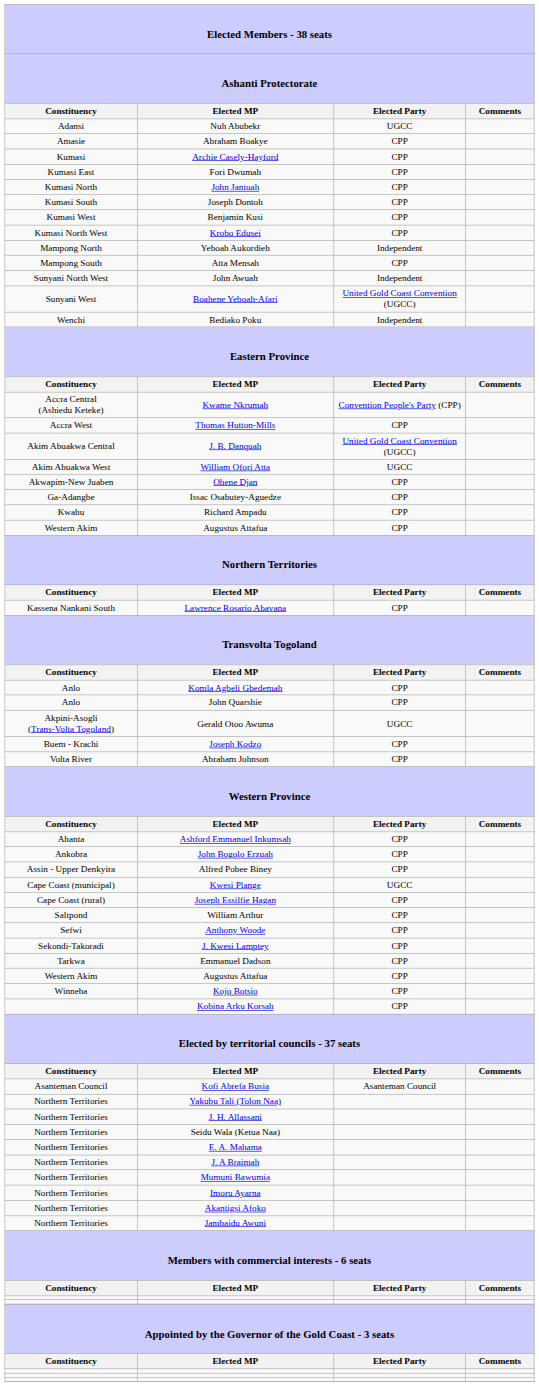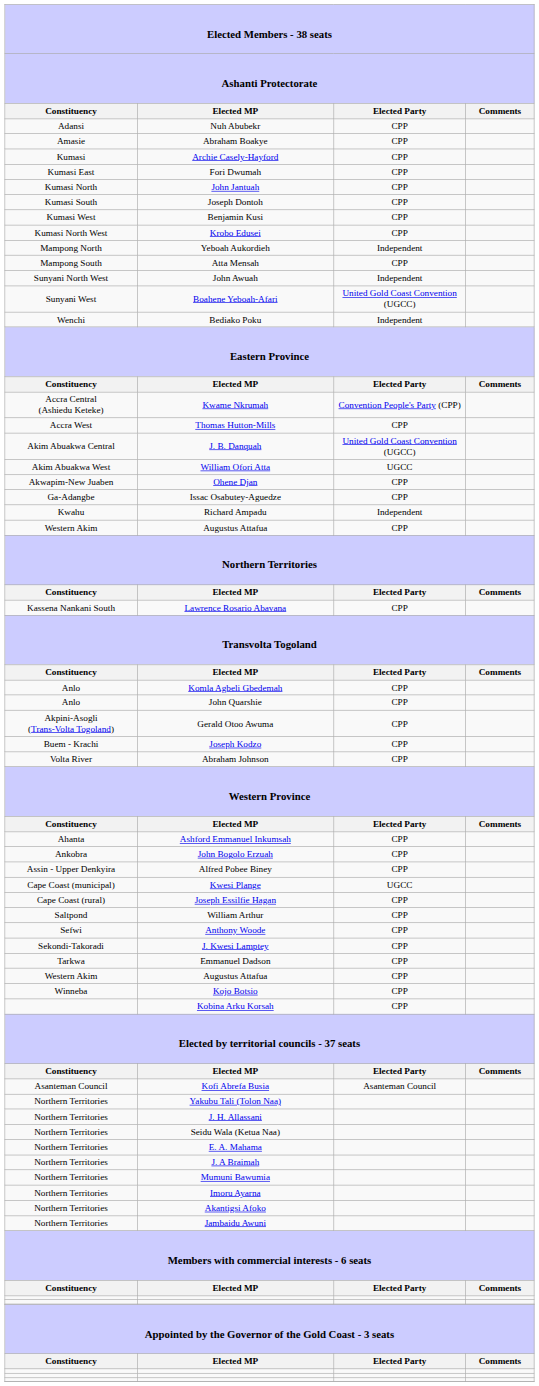(400, 126) UGCC -> (400, 126) CPP
(400, 513) CPP -> (400, 513) Independent
(400, 723) UGCC -> (400, 723) CPP
